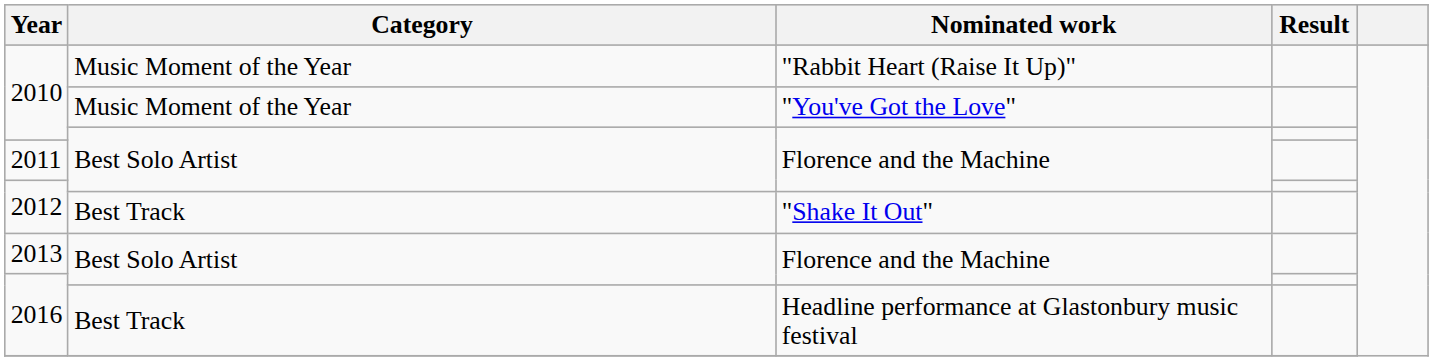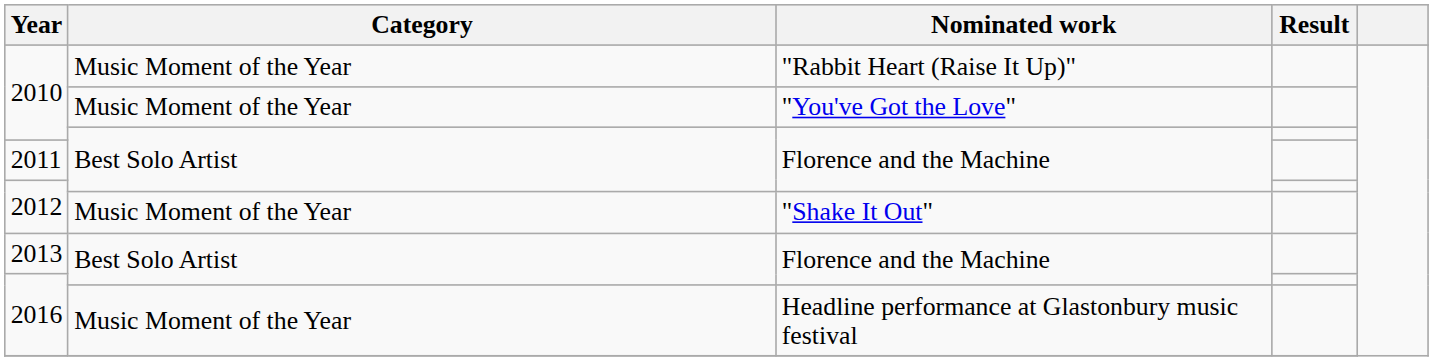(130, 212) Best Track -> (213, 212) Music Moment of the Year
(130, 320) Best Track -> (213, 320) Music Moment of the Year
